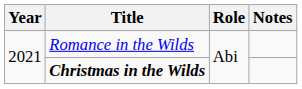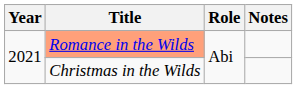(122, 44) no background -> (122, 44) lightsalmon background
(127, 70) bold -> (125, 70) normal
